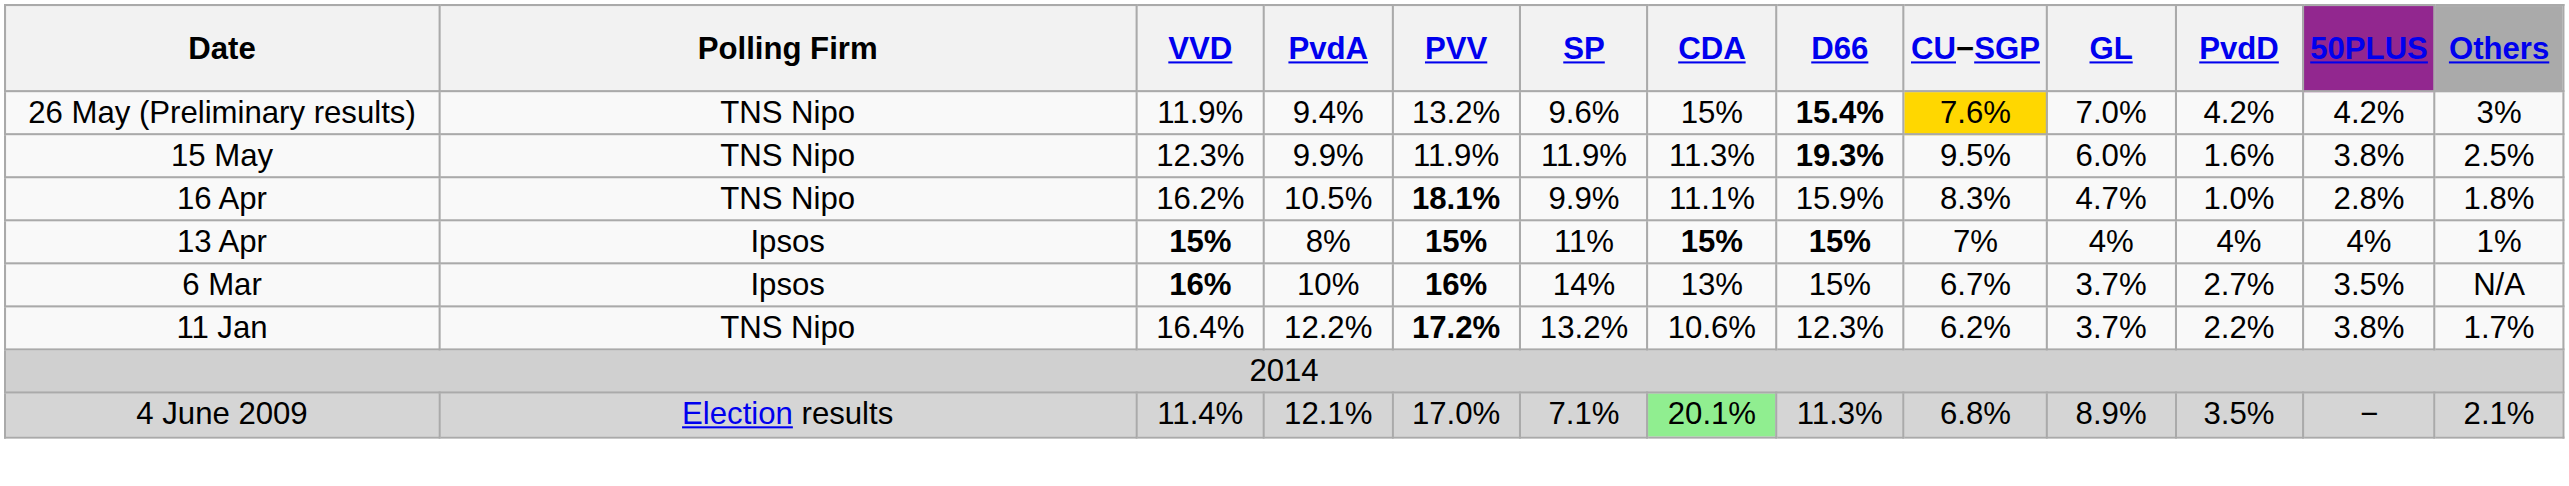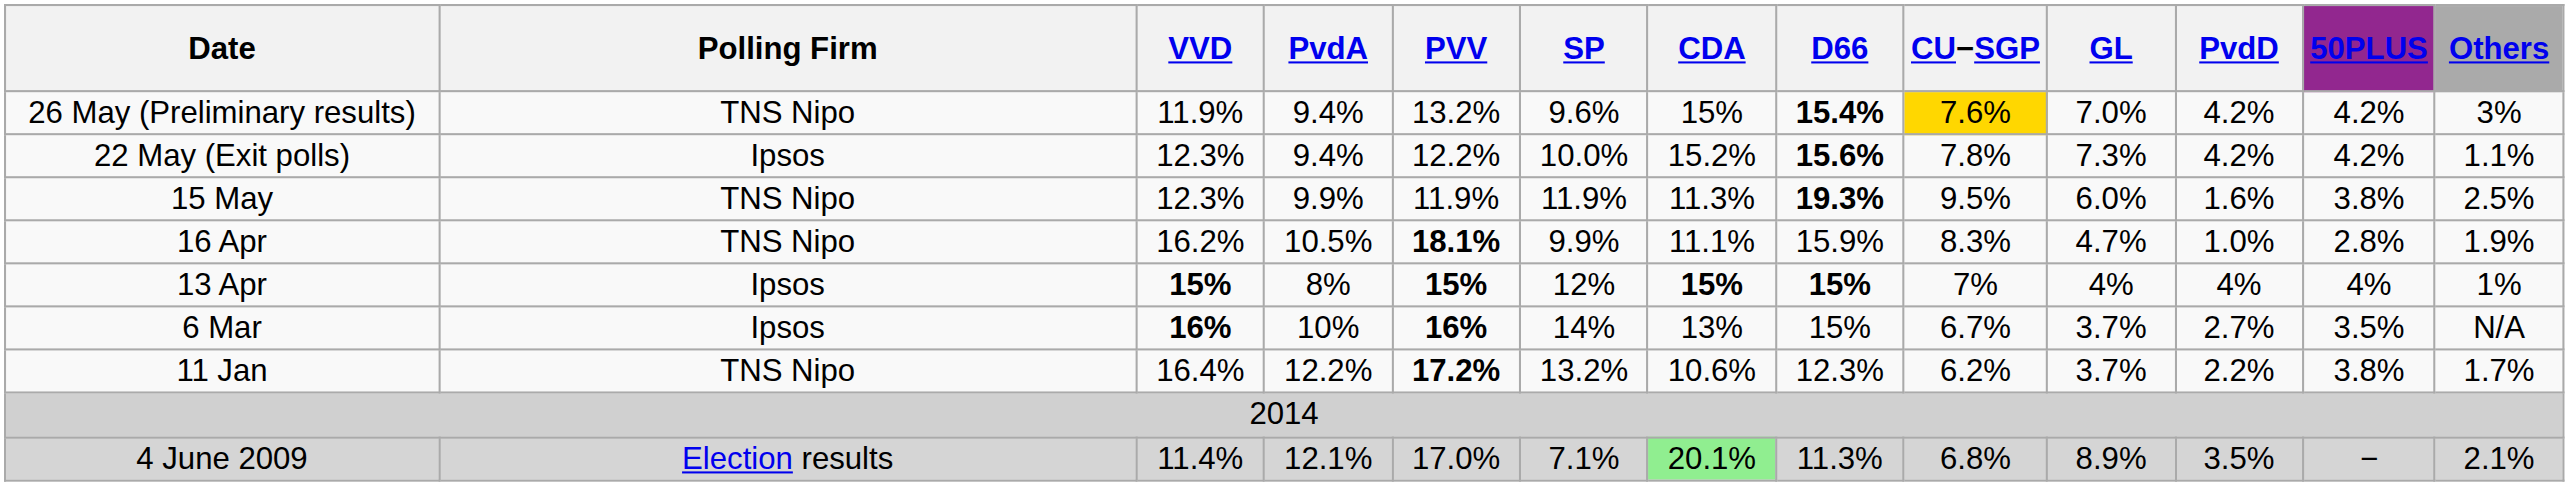+ row: (222, 155)
(2499, 198) 1.8% -> (2499, 241) 1.9%
(1584, 241) 11% -> (1584, 285) 12%
